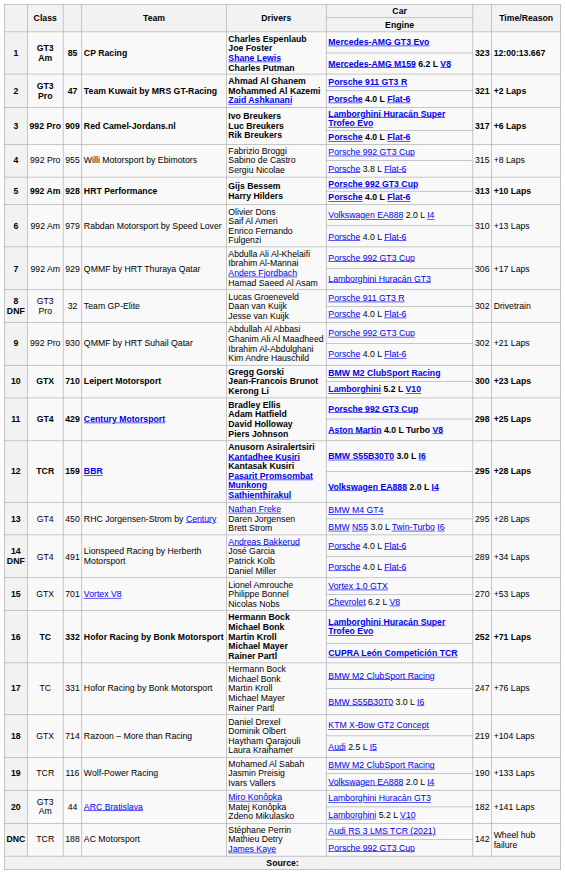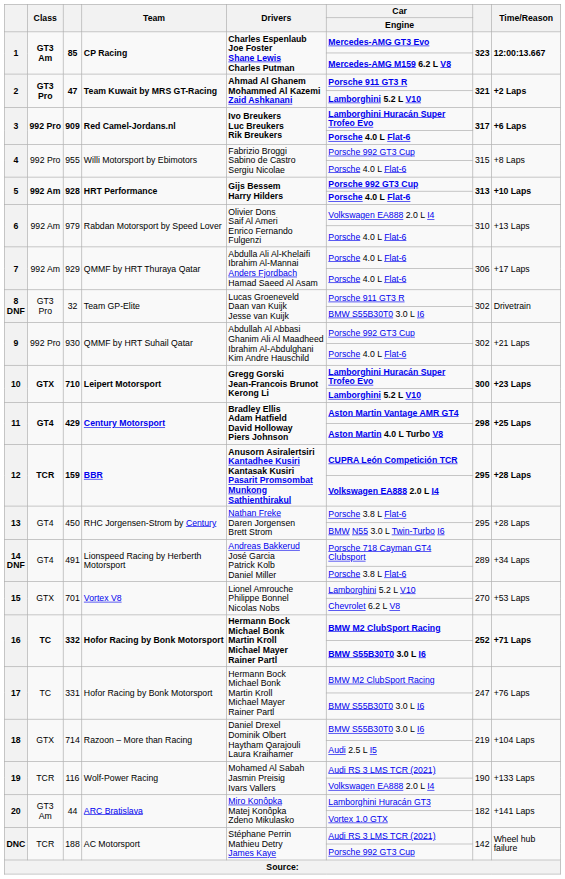(369, 99) Porsche 4.0 L Flat-6 -> (375, 99) Lamborghini 5.2 L V10
(367, 169) Porsche 3.8 L Flat-6 -> (367, 169) Porsche 4.0 L Flat-6
(372, 257) Porsche 992 GT3 Cup -> (367, 257) Porsche 4.0 L Flat-6
(380, 279) Lamborghini Huracán GT3 -> (367, 279) Porsche 4.0 L Flat-6
(367, 314) Porsche 4.0 L Flat-6 -> (376, 314) BMW S55B30T0 3.0 L I6
(384, 373) BMW M2 ClubSport Racing -> (387, 376) Lamborghini Huracán Super Trofeo Evo
(373, 408) Porsche 992 GT3 Cup -> (393, 412) Aston Martin Vantage AMR GT4
(377, 456) BMW S55B30T0 3.0 L I6 -> (393, 460) CUPRA León Competición TCR
(356, 510) BMW M4 GT4 -> (367, 514) Porsche 3.8 L Flat-6
(367, 545) Porsche 4.0 L Flat-6 -> (380, 552) Porsche 718 Cayman GT4 Clubsport
(367, 567) Porsche 4.0 L Flat-6 -> (367, 574) Porsche 3.8 L Flat-6
(358, 586) Vortex 1.0 GTX -> (372, 590) Lamborghini 5.2 L V10
(387, 627) Lamborghini Huracán Super Trofeo Evo -> (384, 627) BMW M2 ClubSport Racing
(393, 653) CUPRA León Competición TCR -> (377, 653) BMW S55B30T0 3.0 L I6
(379, 725) KTM X-Bow GT2 Concept -> (376, 729) BMW S55B30T0 3.0 L I6
(382, 765) BMW M2 ClubSport Racing -> (382, 769) Audi RS 3 LMS TCR (2021)
(372, 815) Lamborghini 5.2 L V10 -> (358, 819) Vortex 1.0 GTX
